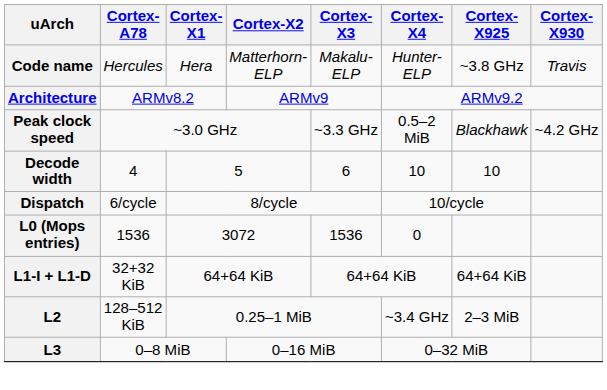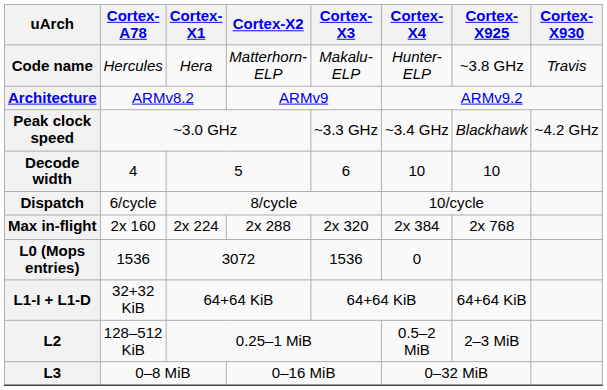(417, 130) 0.5–2 MiB -> (417, 130) ~3.4 GHz
+ row: (52, 227)
(417, 317) ~3.4 GHz -> (417, 341) 0.5–2 MiB
